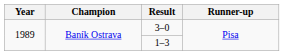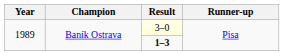(162, 27) no background -> (162, 27) lightyellow background
(162, 43) normal -> (162, 43) bold
